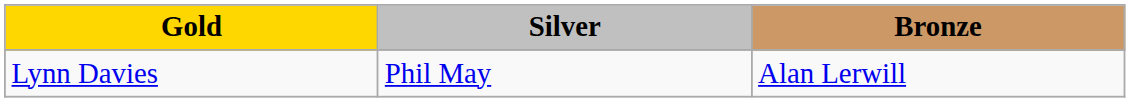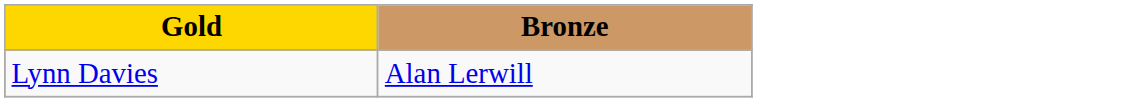- column: (565, 27)
